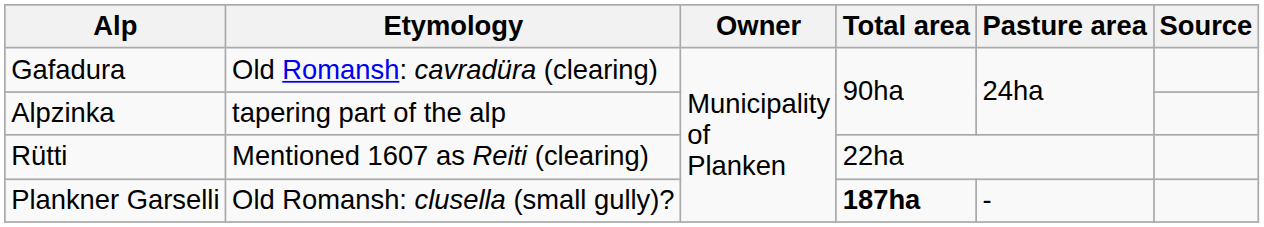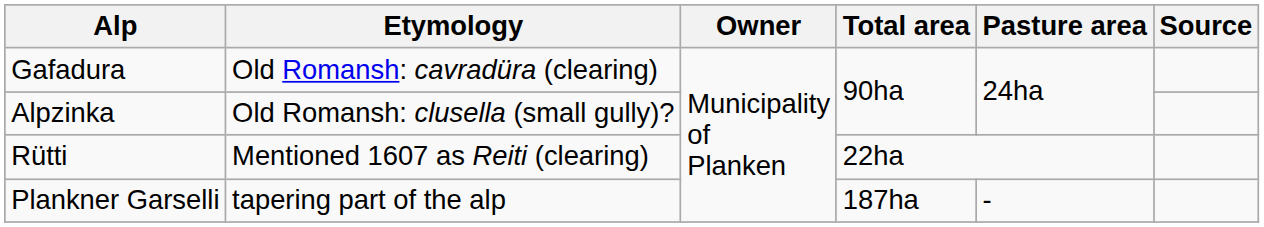(369, 112) tapering part of the alp -> (453, 112) Old Romansh: clusella (small gully)?
(453, 199) Old Romansh: clusella (small gully)? -> (369, 199) tapering part of the alp
(882, 199) bold -> (881, 199) normal
